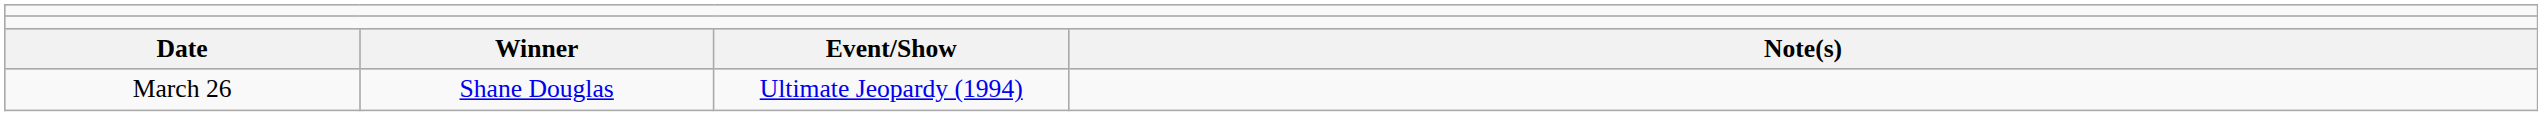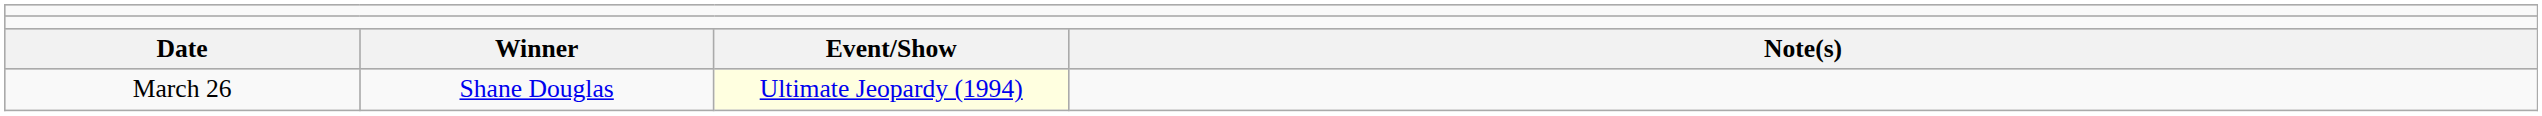(891, 89) no background -> (891, 89) lightyellow background
